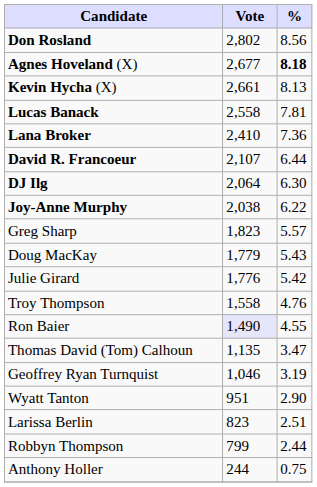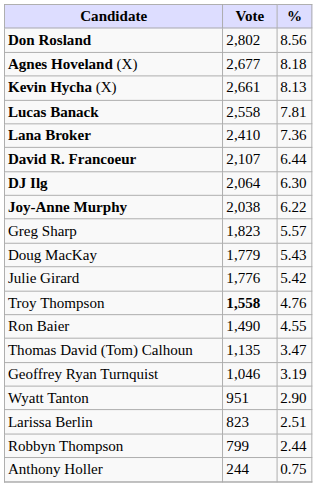(293, 64) bold -> (293, 64) normal
(243, 302) normal -> (243, 302) bold
(243, 326) lavender background -> (243, 326) no background
